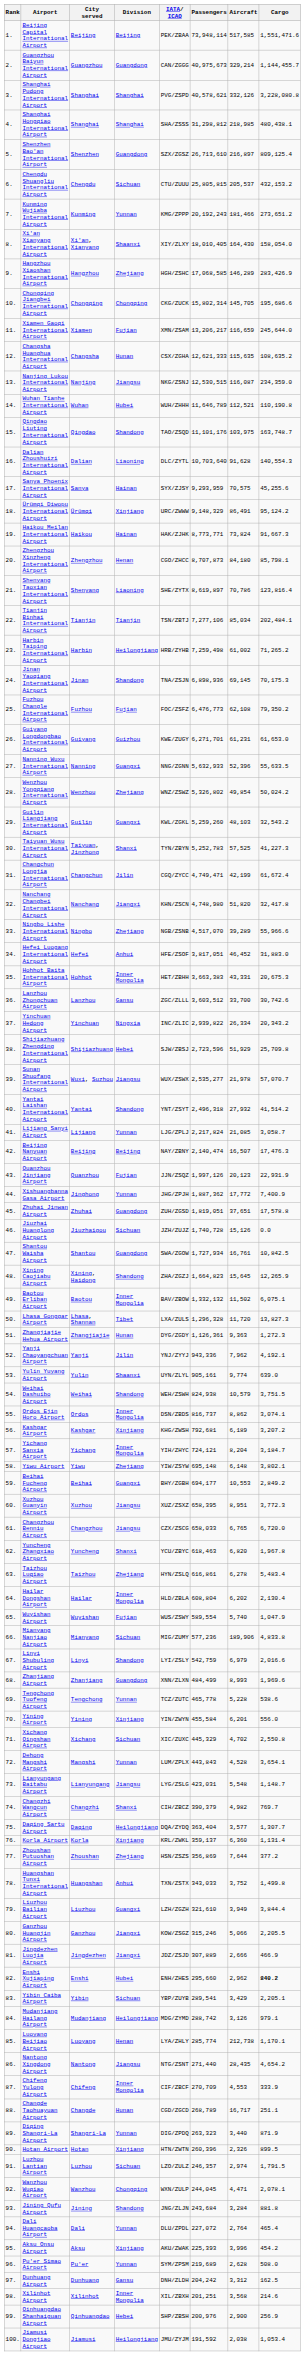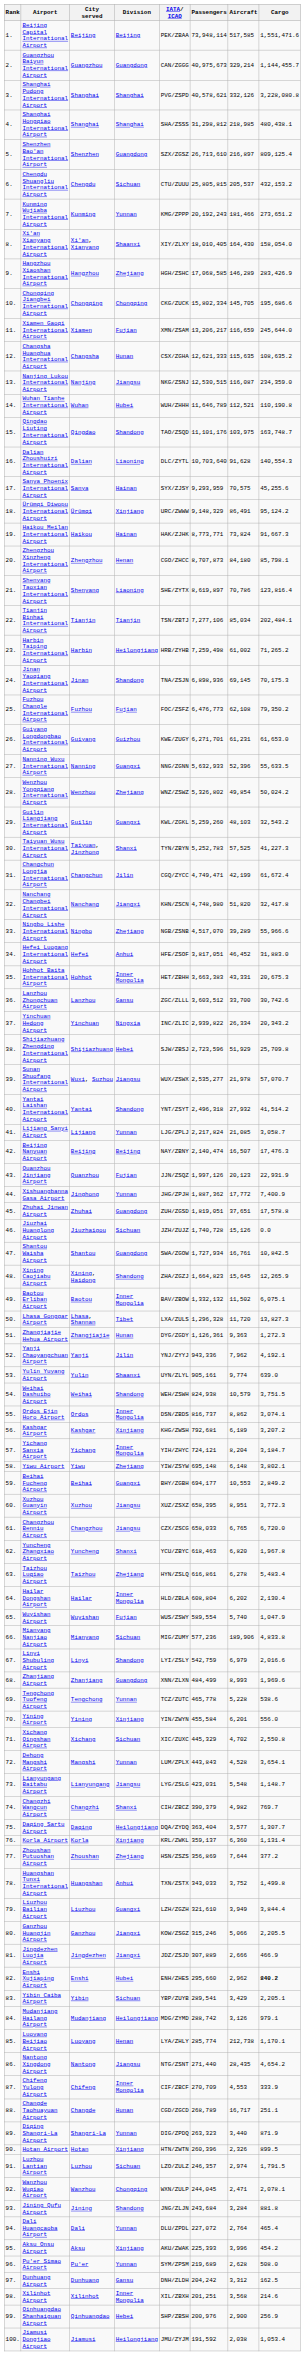(209, 303) 15,802,314 -> (209, 303) 15,802,334
(238, 2189) 4,471 -> (238, 2189) 2,471
